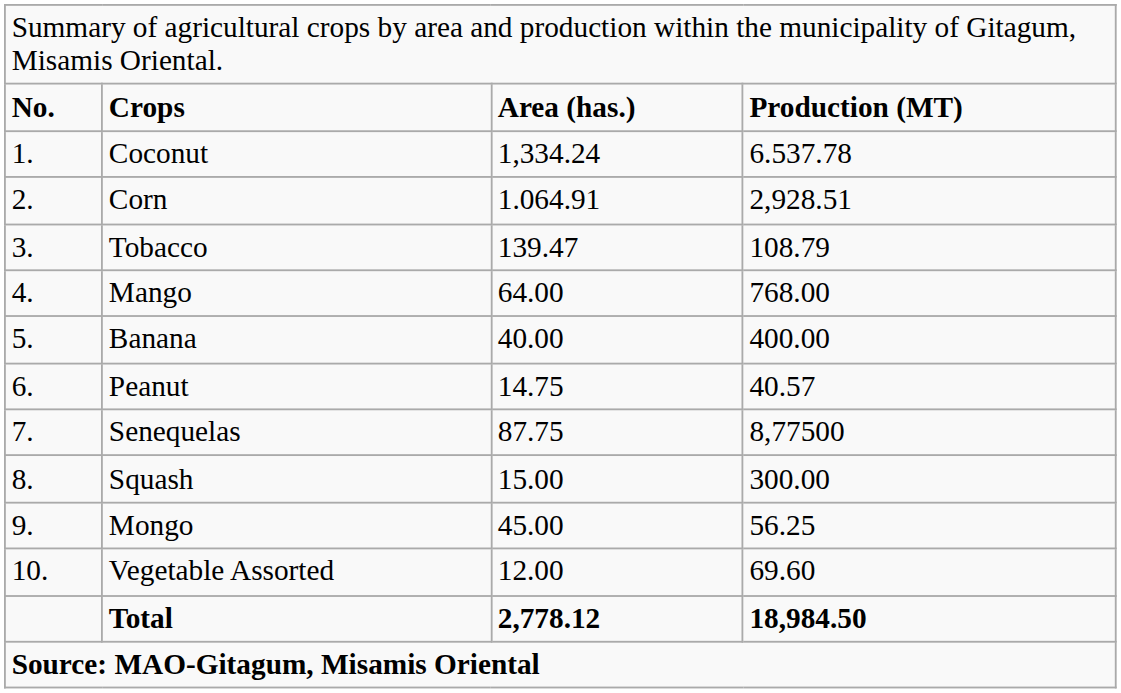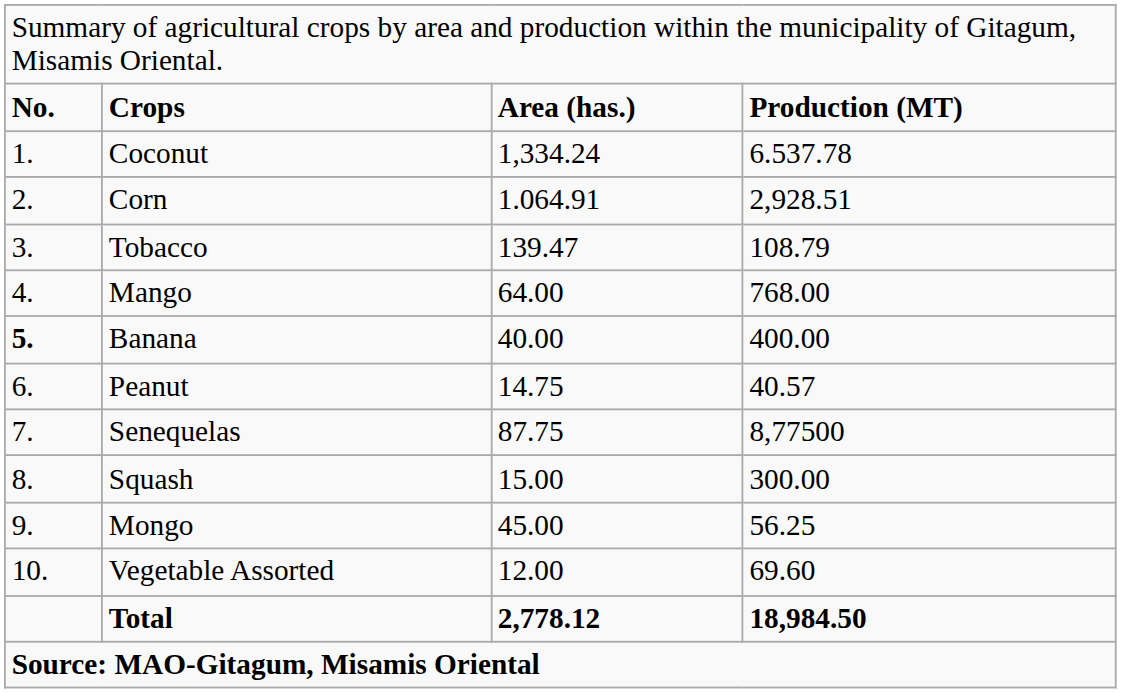(23, 339) normal -> (23, 339) bold
